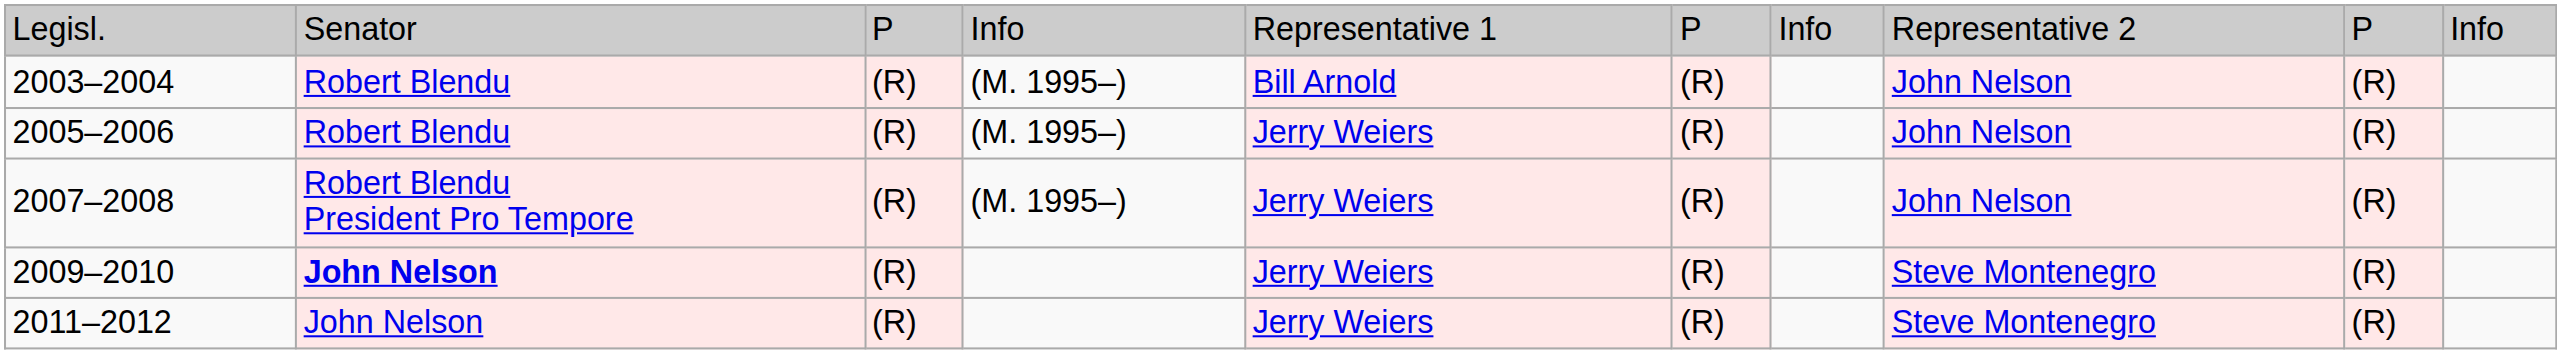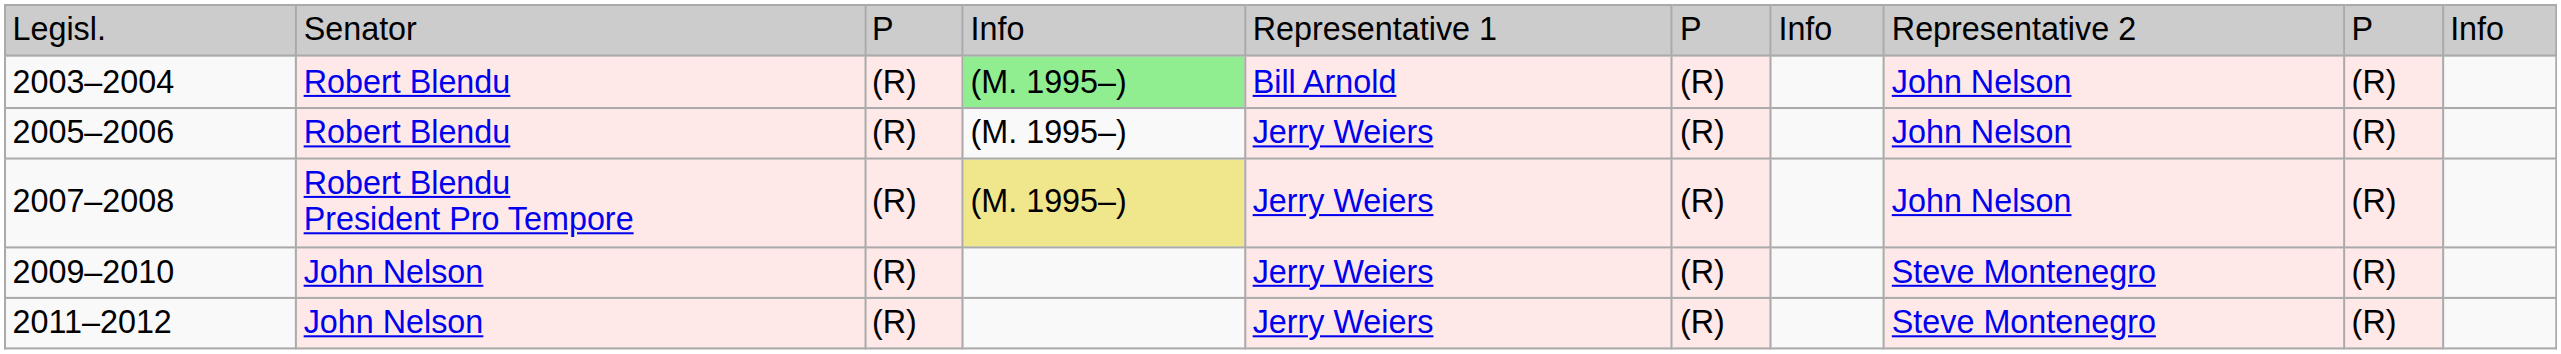(1049, 81) no background -> (1049, 81) lightgreen background
(1049, 202) no background -> (1049, 202) khaki background
(401, 271) bold -> (393, 271) normal
